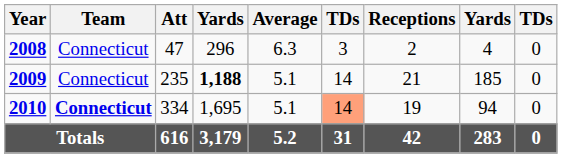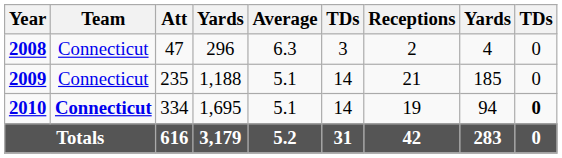(220, 78) bold -> (220, 78) normal
(343, 108) lightsalmon background -> (343, 108) no background
(536, 108) normal -> (536, 108) bold
